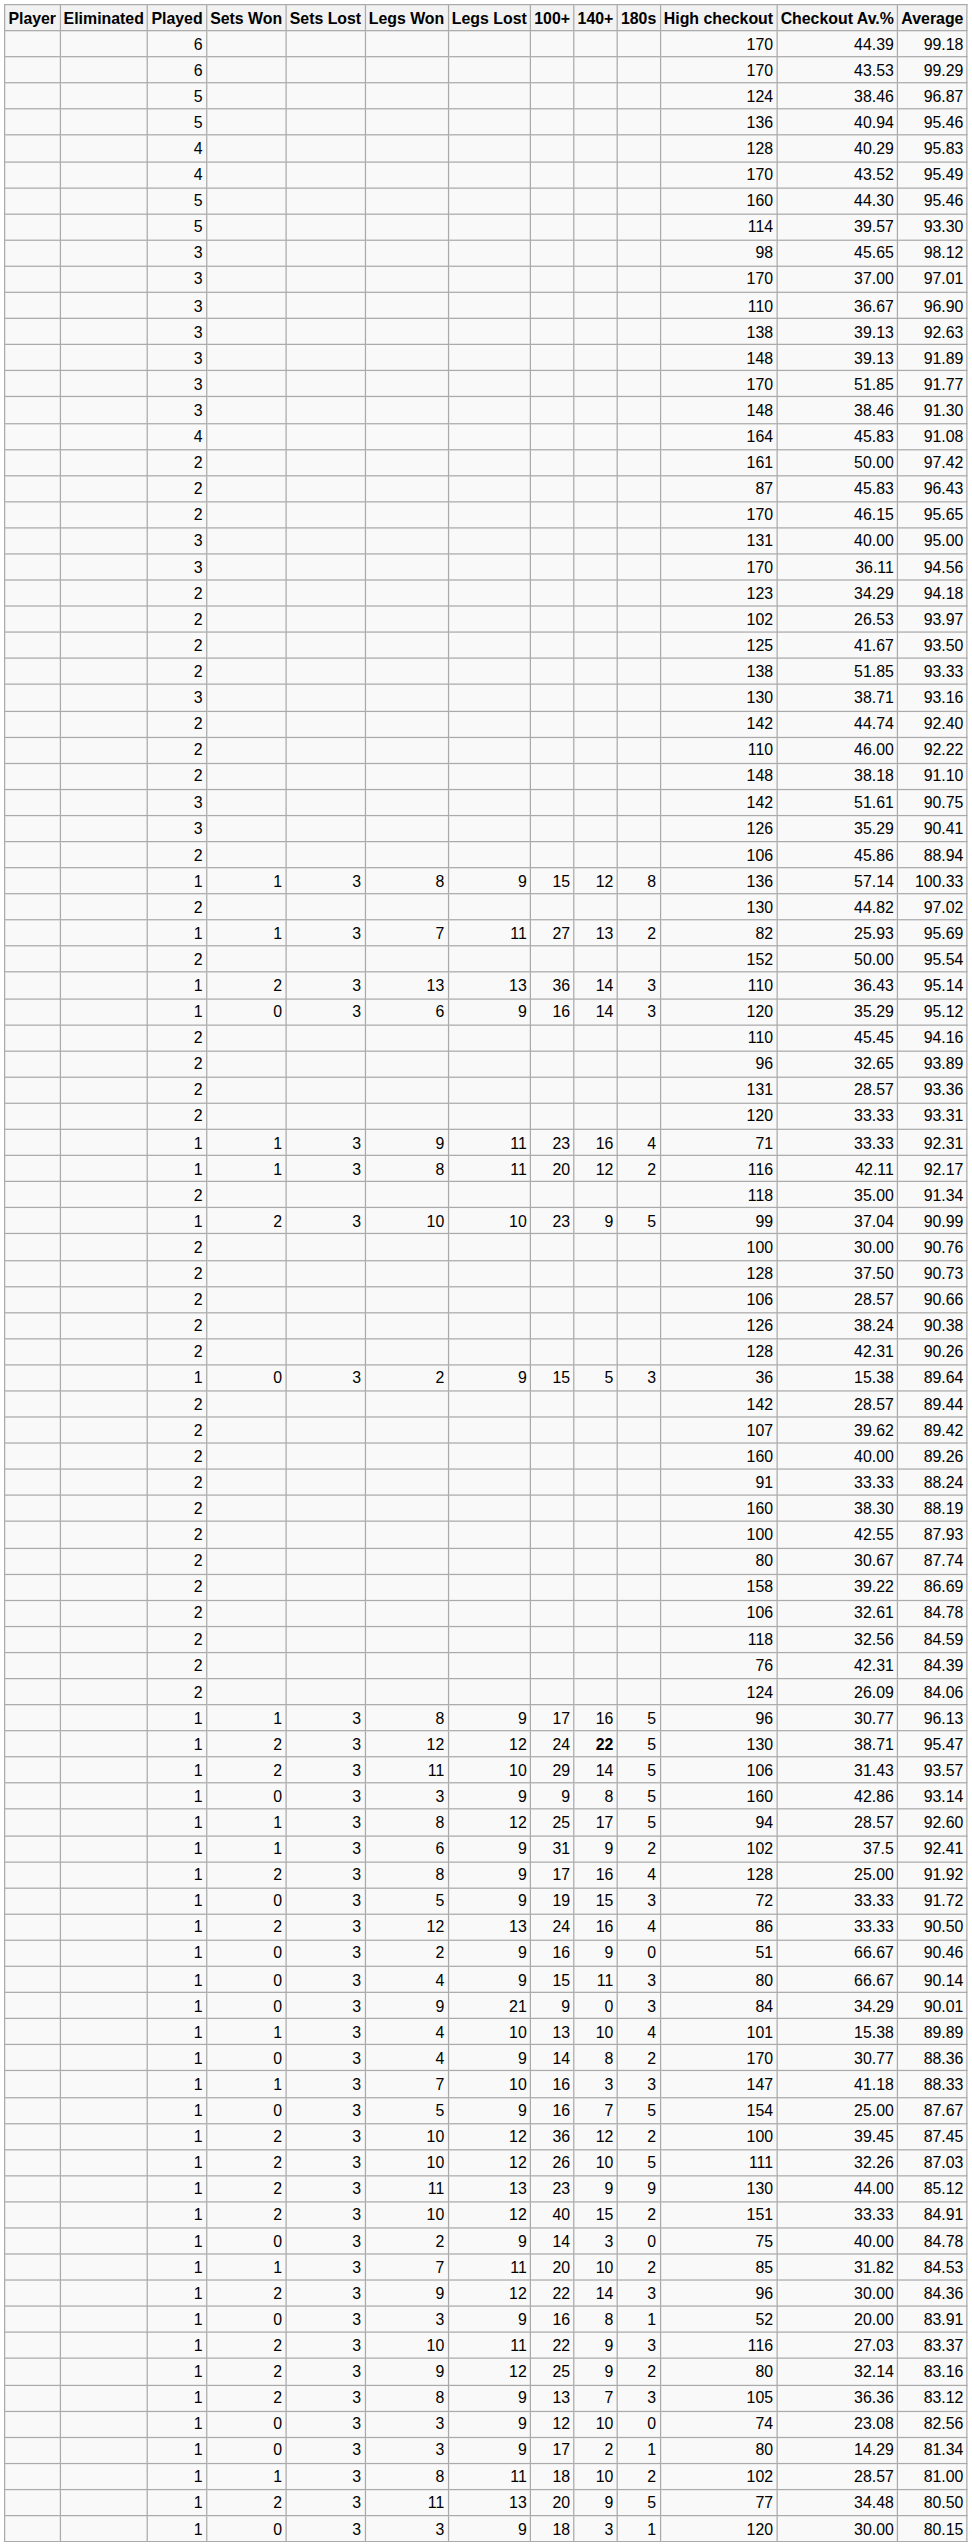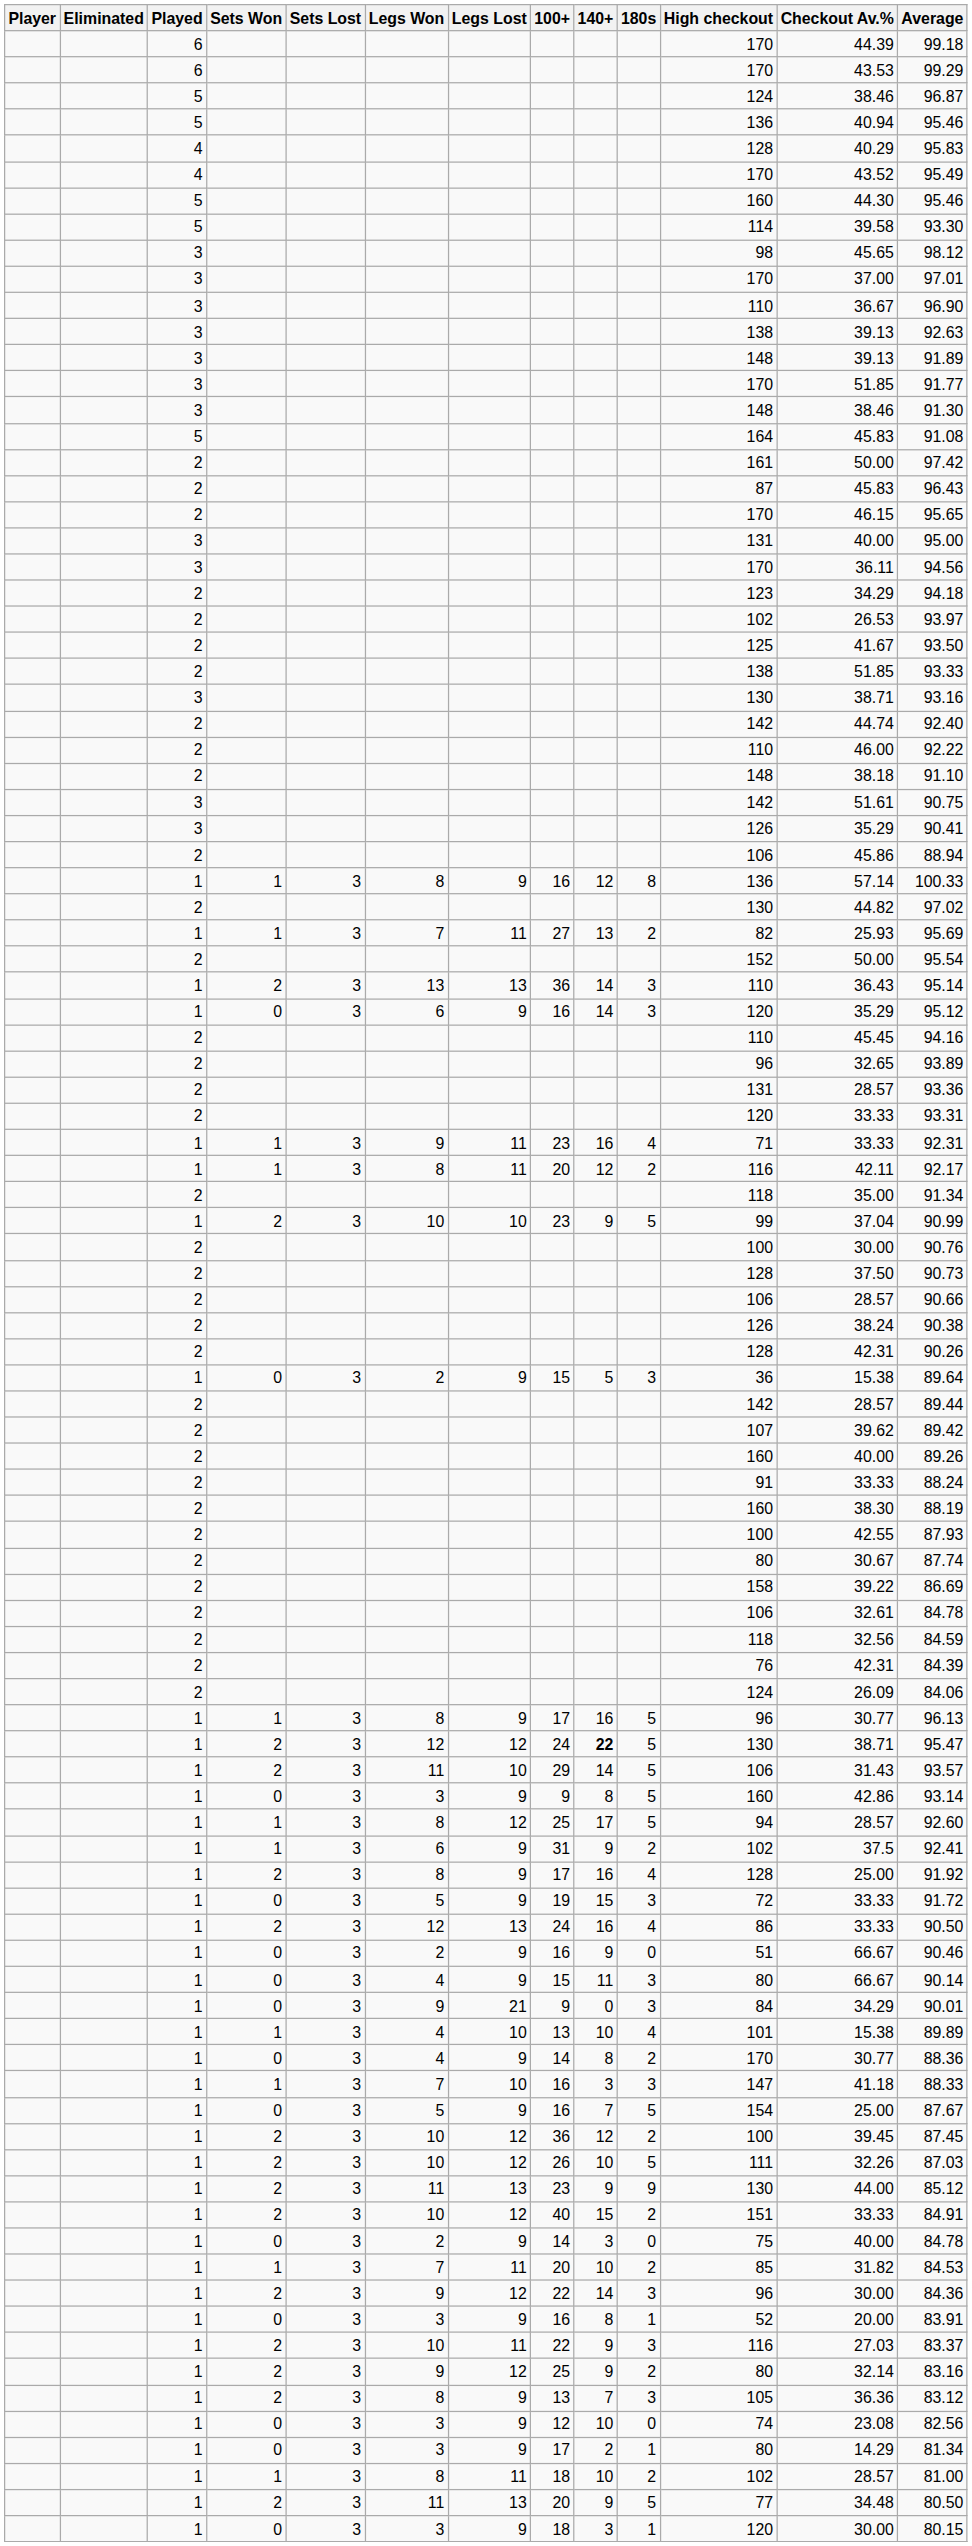(874, 227) 39.57 -> (874, 227) 39.58
(198, 436) 4 -> (198, 436) 5
(561, 881) 15 -> (561, 881) 16
